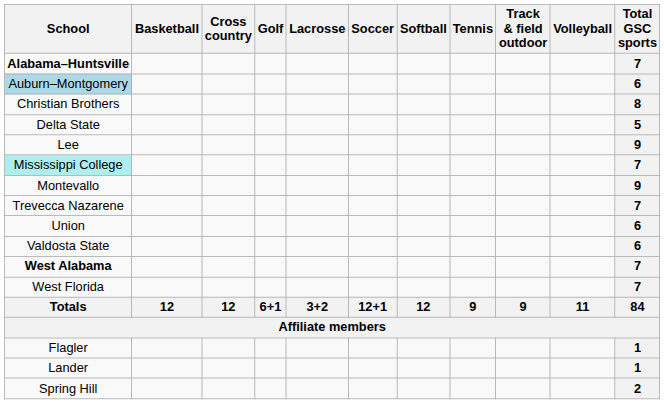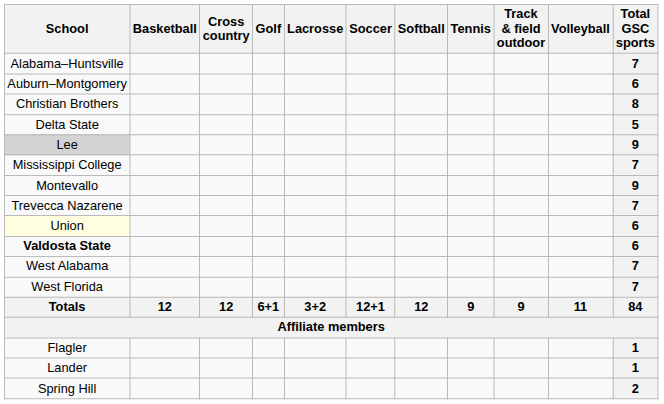(68, 63) bold -> (67, 63) normal
(68, 84) lightblue background -> (67, 84) no background
(68, 144) no background -> (67, 144) lightgrey background
(68, 165) paleturquoise background -> (67, 165) no background
(68, 226) no background -> (67, 226) lightyellow background
(68, 246) normal -> (67, 246) bold
(68, 266) bold -> (67, 266) normal
